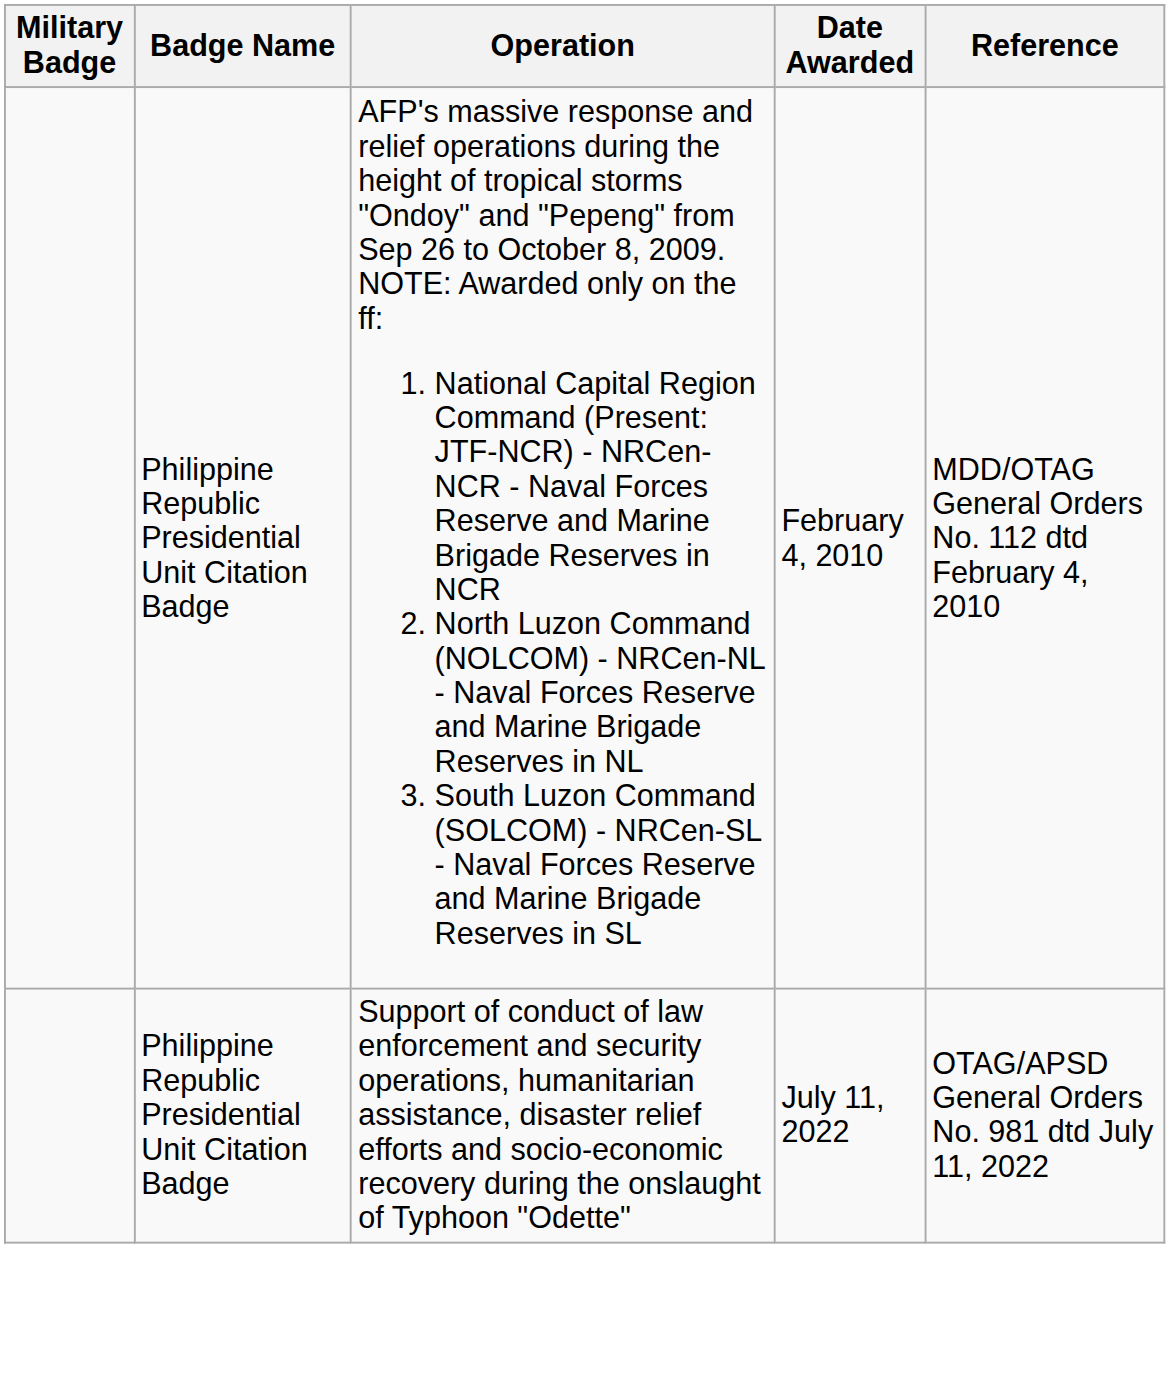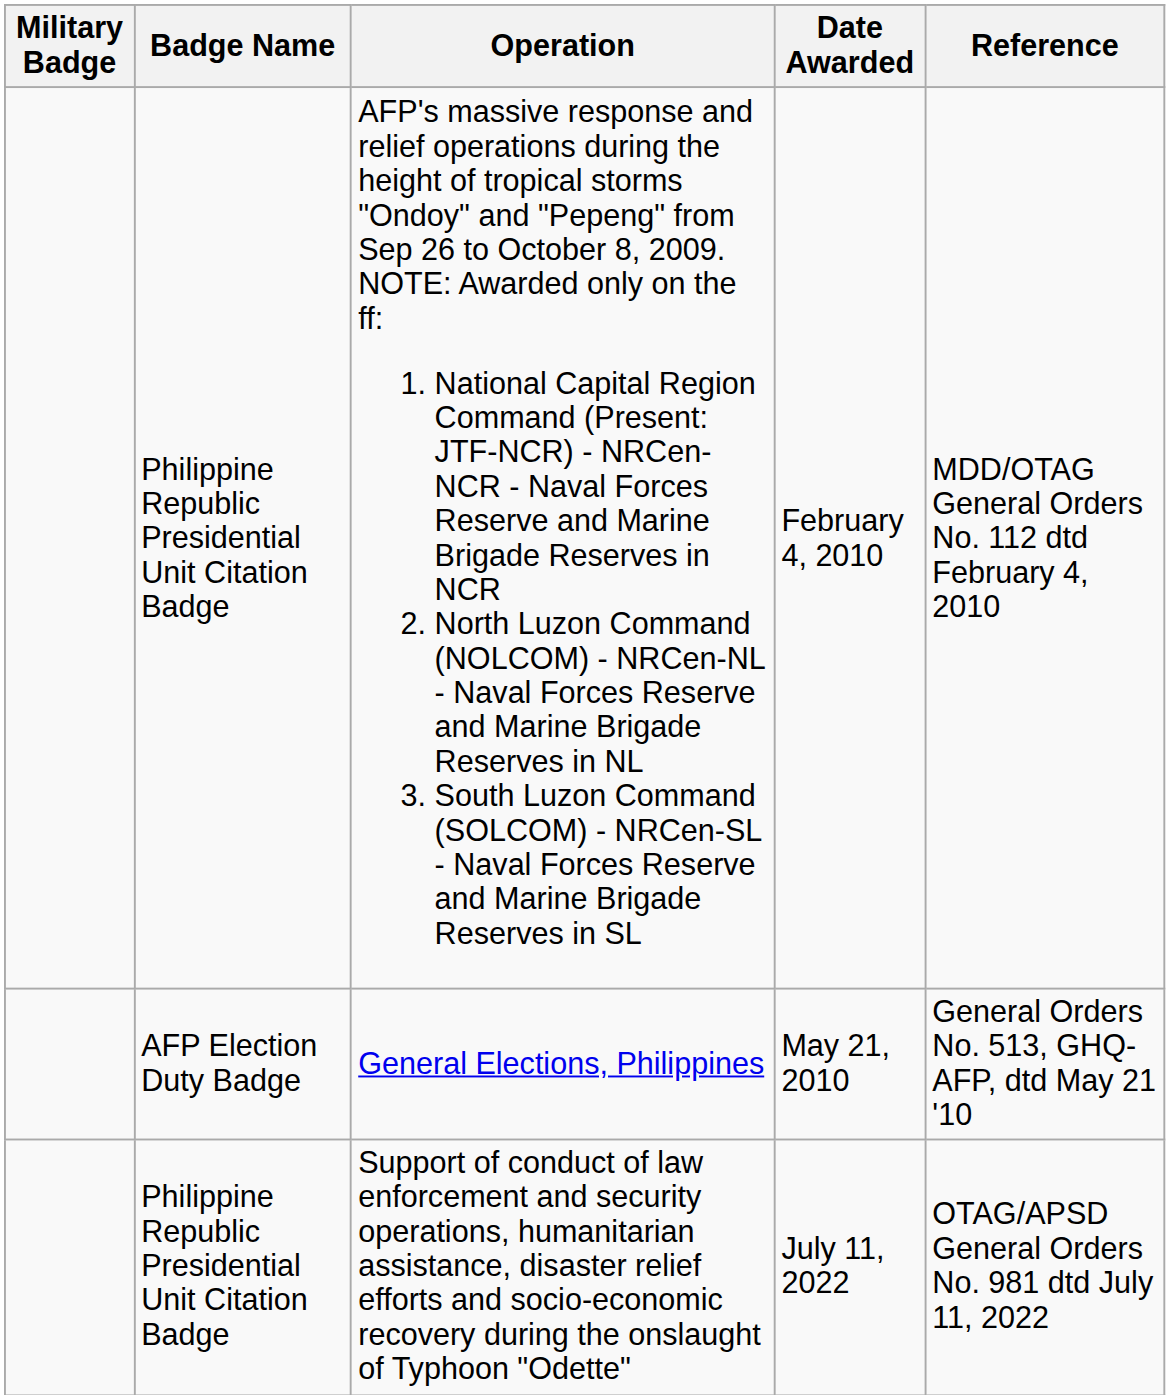+ row: (561, 1063)
